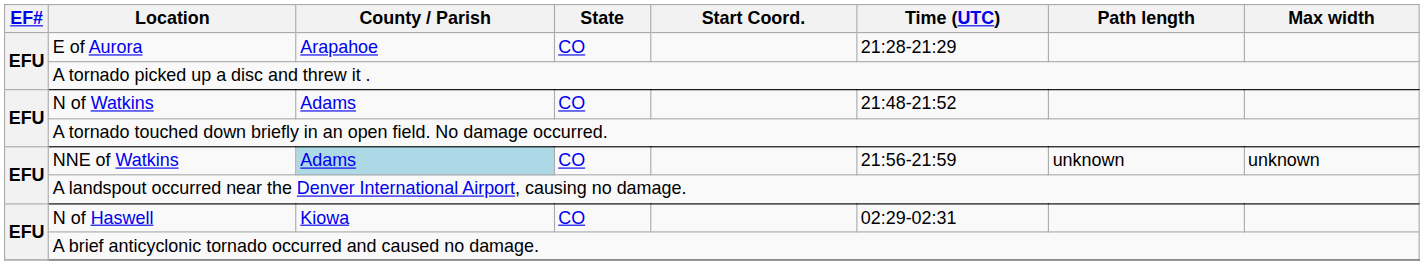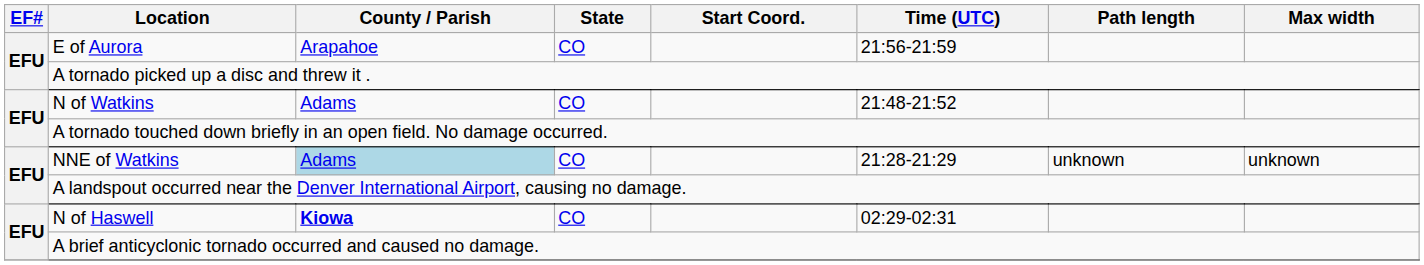(909, 47) 21:28-21:29 -> (909, 47) 21:56-21:59
(909, 160) 21:56-21:59 -> (909, 160) 21:28-21:29
(325, 217) normal -> (327, 217) bold
